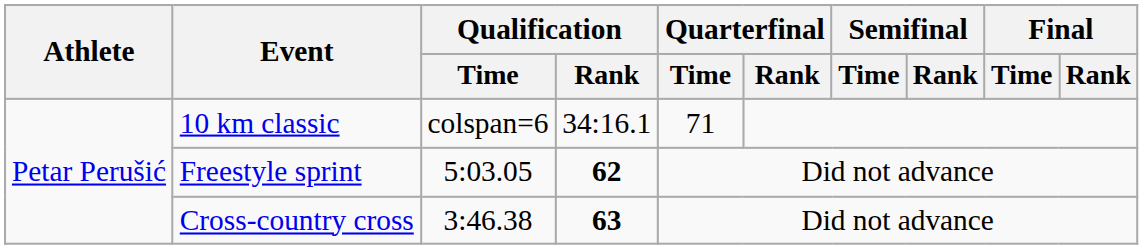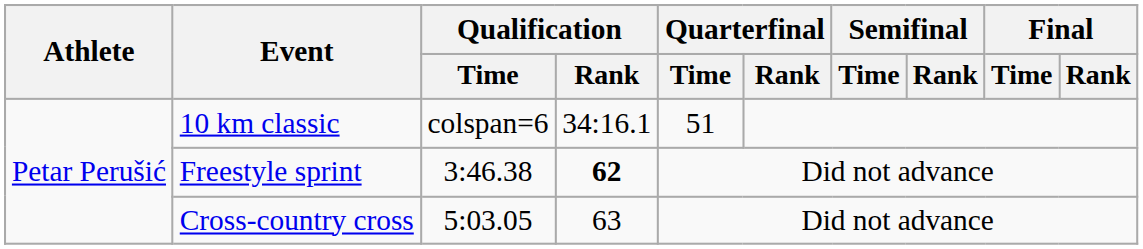(700, 123) 71 -> (700, 123) 51
(488, 171) 5:03.05 -> (488, 171) 3:46.38
(488, 220) 3:46.38 -> (488, 220) 5:03.05
(607, 220) bold -> (607, 220) normal
